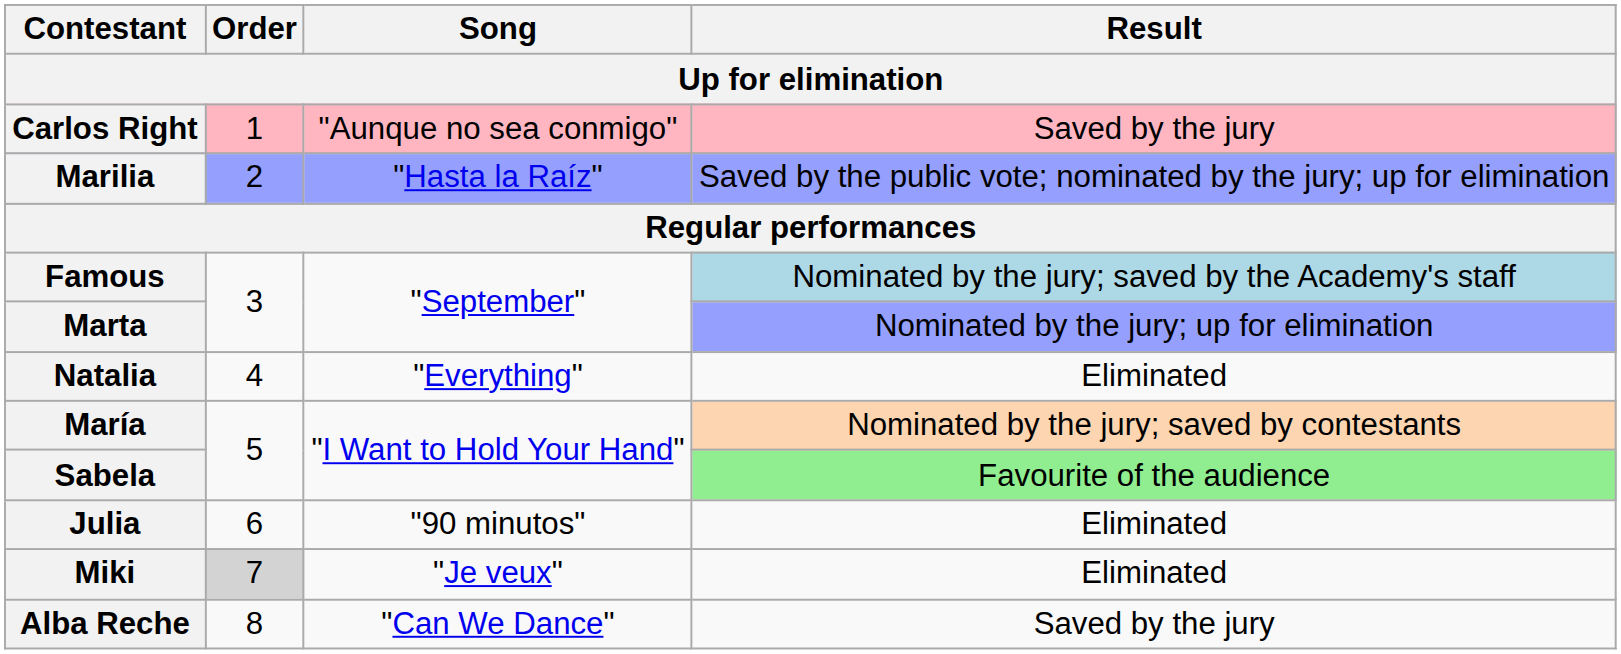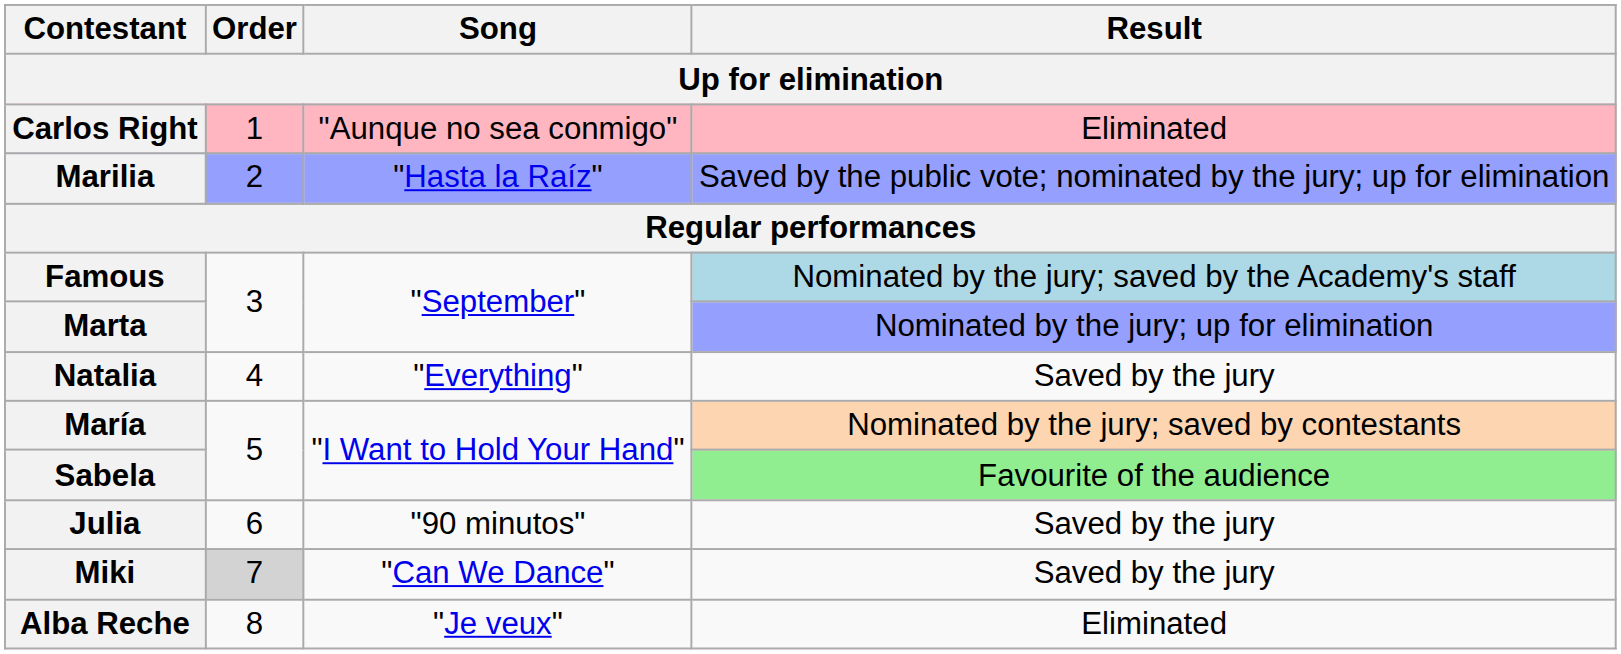(1154, 128) Saved by the jury -> (1154, 128) Eliminated
(1154, 375) Eliminated -> (1154, 375) Saved by the jury
(1154, 524) Eliminated -> (1154, 524) Saved by the jury
(498, 573) "Je veux" -> (498, 573) "Can We Dance"
(1154, 573) Eliminated -> (1154, 573) Saved by the jury
(498, 623) "Can We Dance" -> (498, 623) "Je veux"
(1154, 623) Saved by the jury -> (1154, 623) Eliminated
